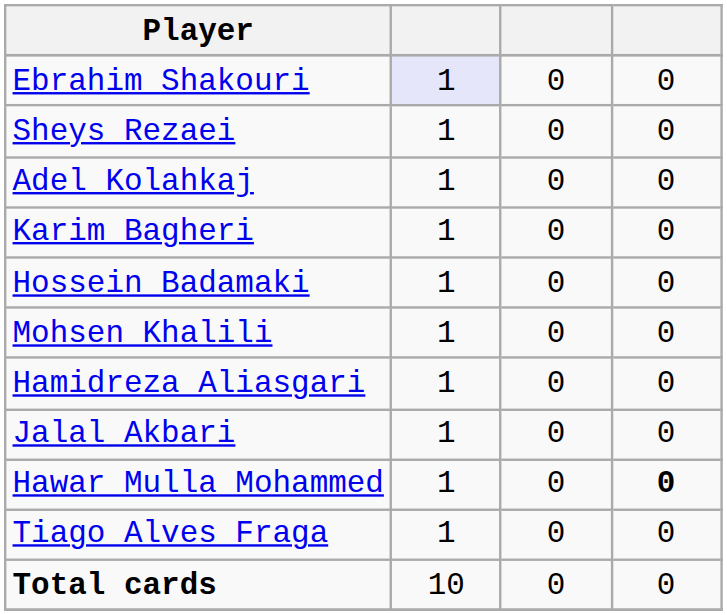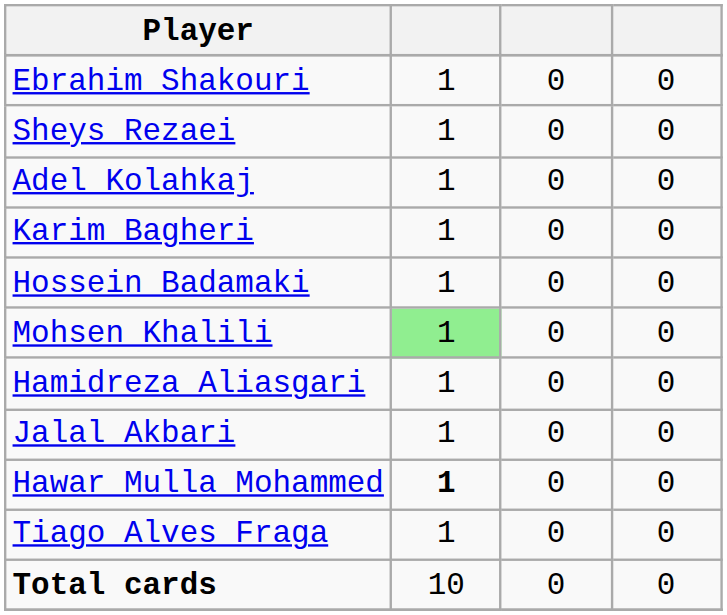(446, 81) lavender background -> (446, 81) no background
(446, 333) no background -> (446, 333) lightgreen background
(446, 484) normal -> (446, 484) bold
(666, 484) bold -> (666, 484) normal
